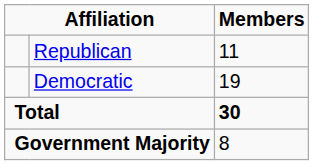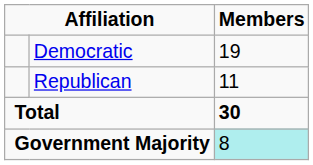rows swapped: (83, 81) <-> (83, 50)
(224, 143) no background -> (224, 143) paleturquoise background
